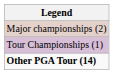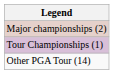(51, 61) bold -> (49, 61) normal
